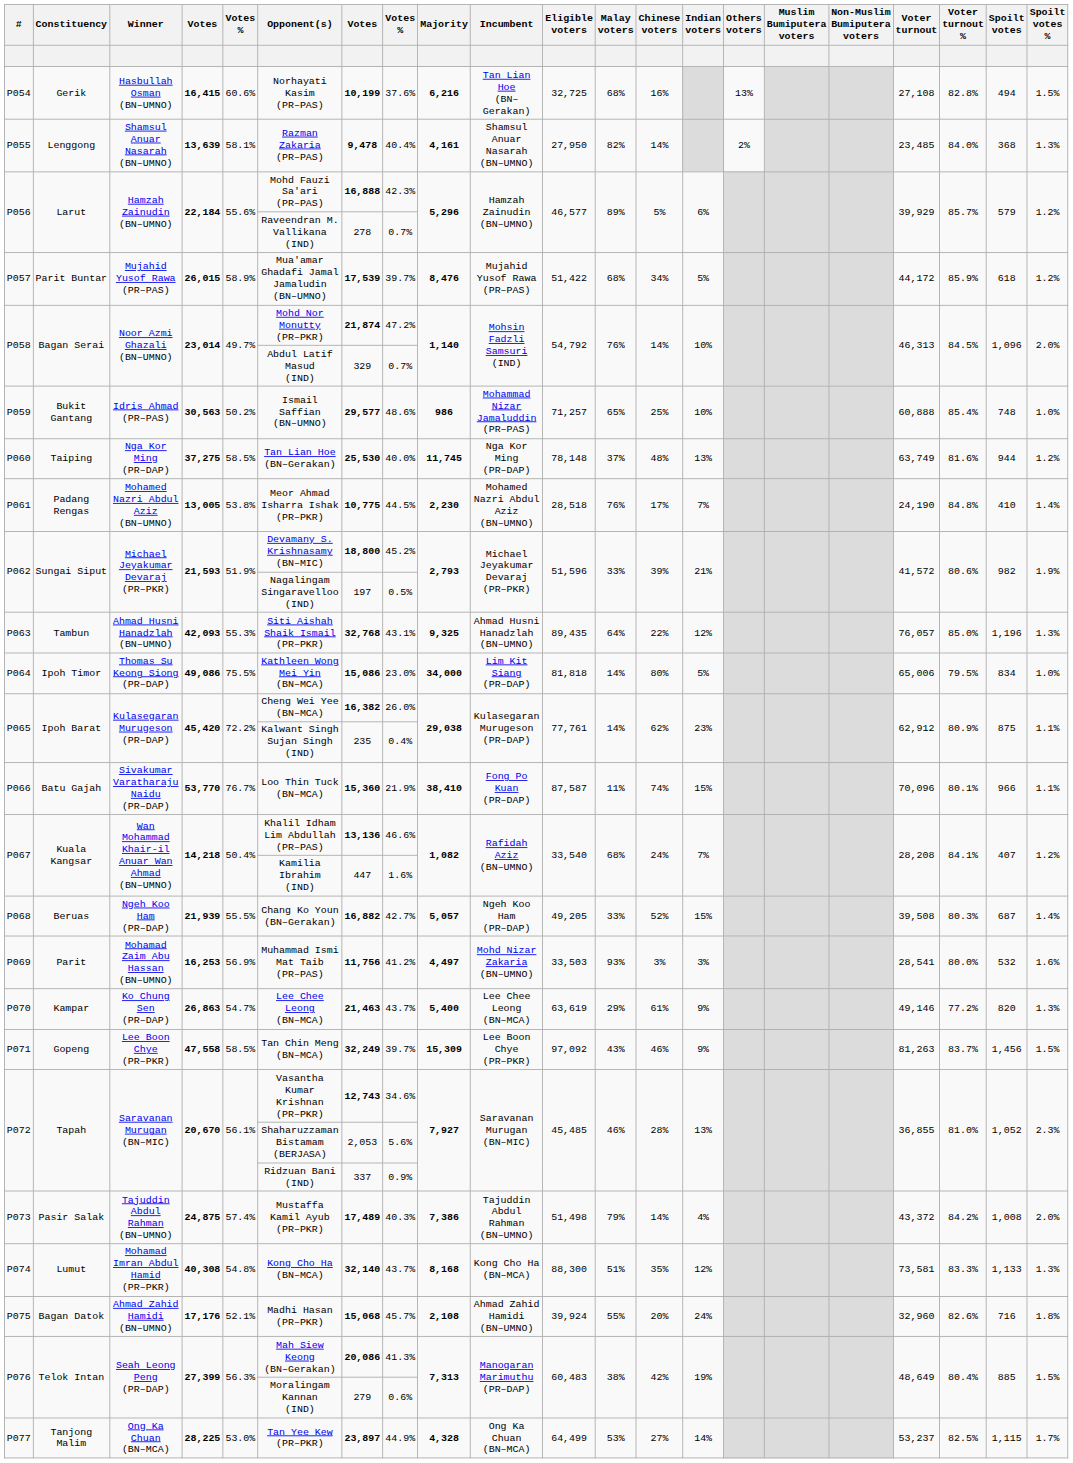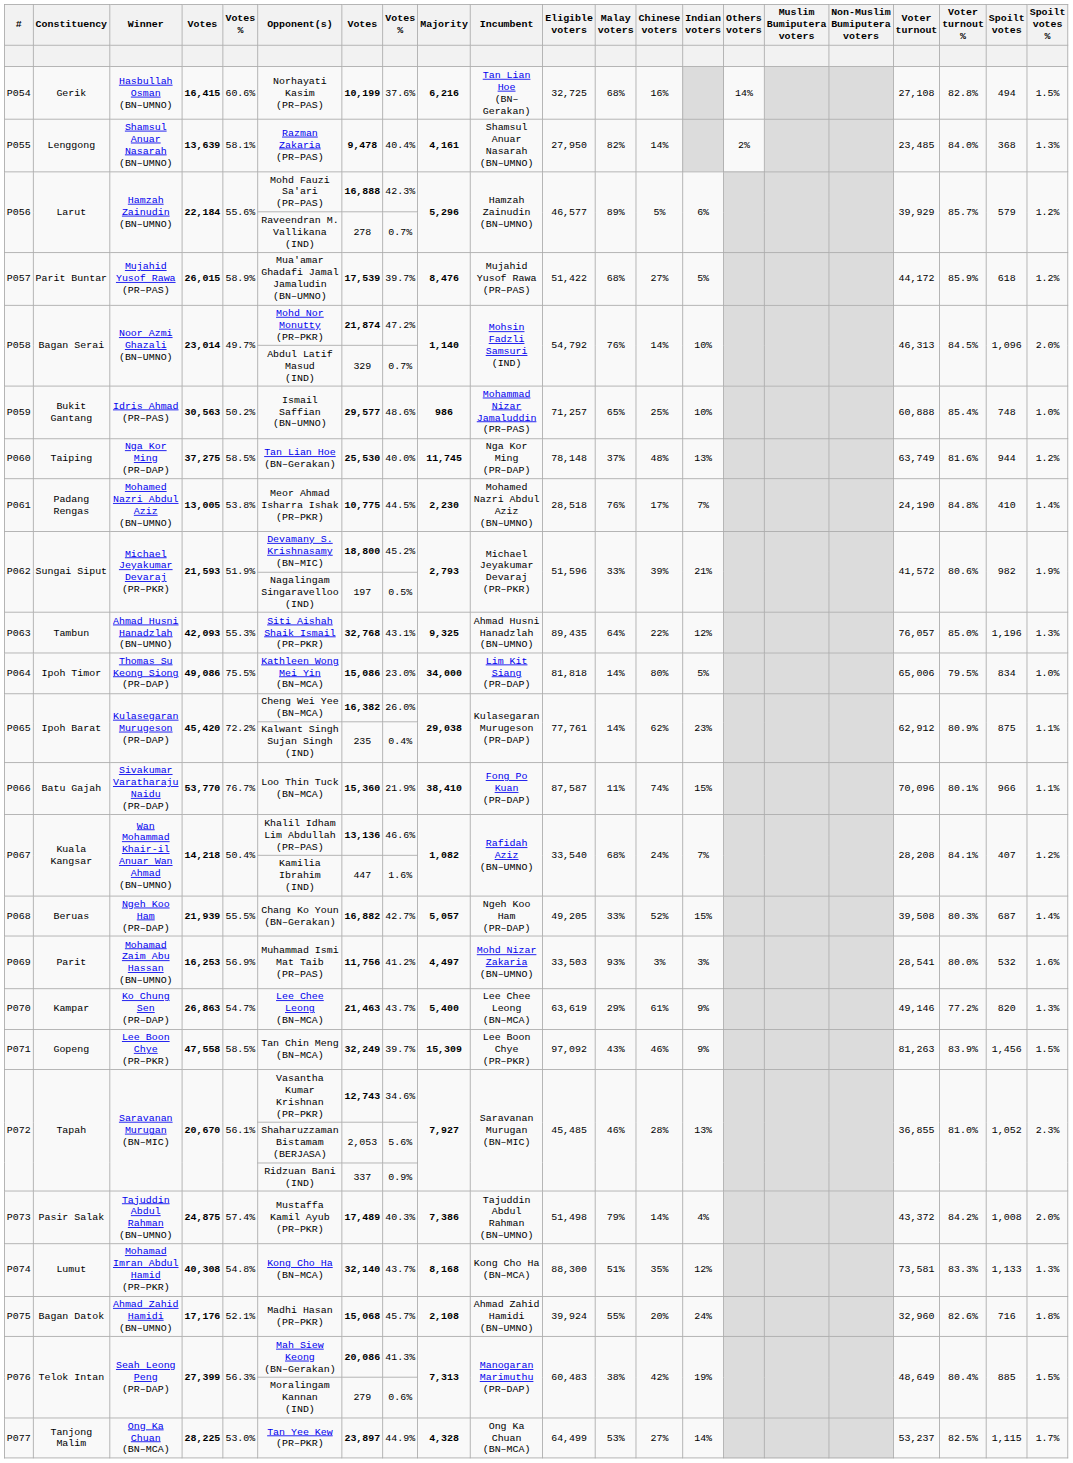(744, 93) 13% -> (744, 93) 14%
(659, 278) 34% -> (659, 278) 27%
(963, 1049) 83.7% -> (963, 1049) 83.9%
